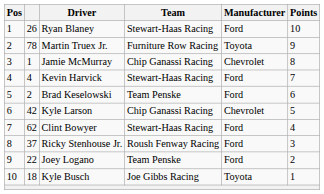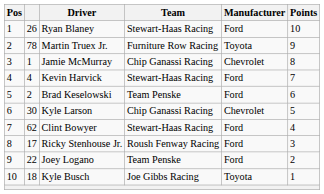(32, 110) 42 -> (32, 110) 30
(32, 143) 37 -> (32, 143) 17
